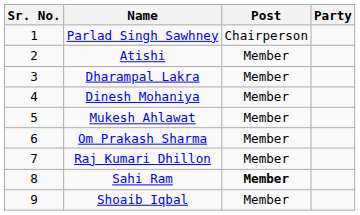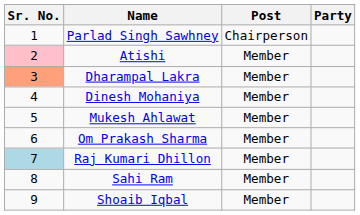(34, 56) no background -> (34, 56) pink background
(34, 76) no background -> (34, 76) lightsalmon background
(34, 159) no background -> (34, 159) lightblue background
(266, 179) bold -> (266, 179) normal
